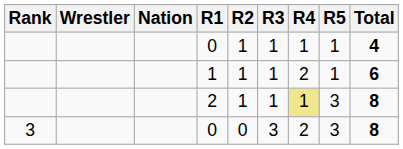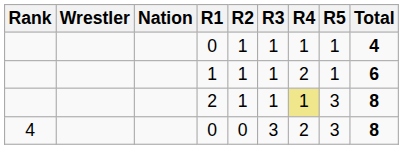(30, 130) 3 -> (30, 130) 4
